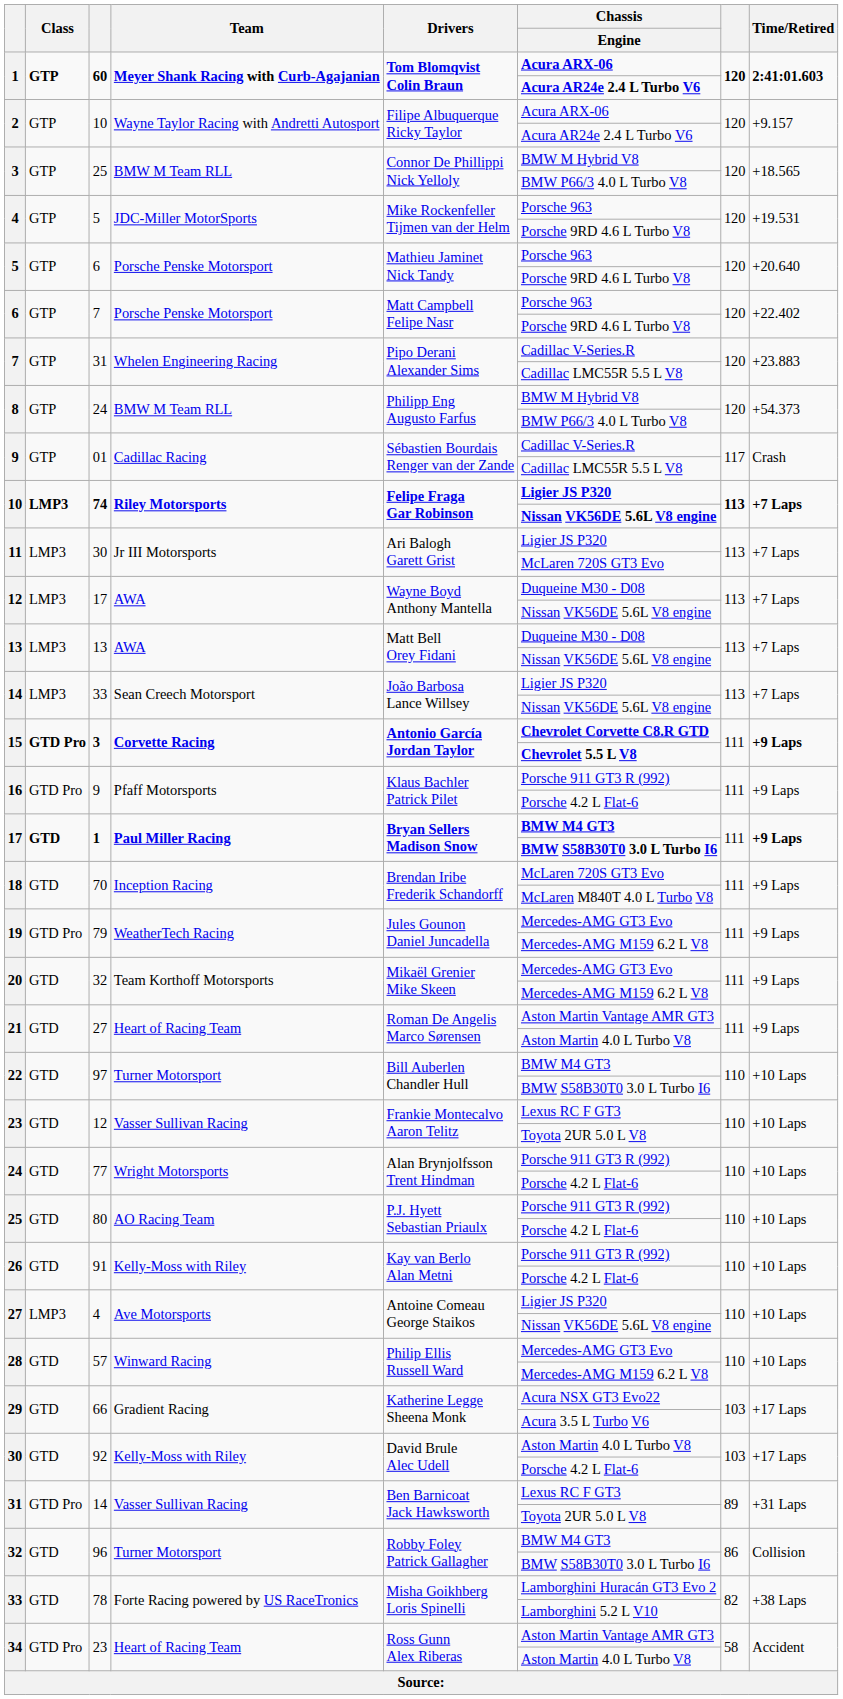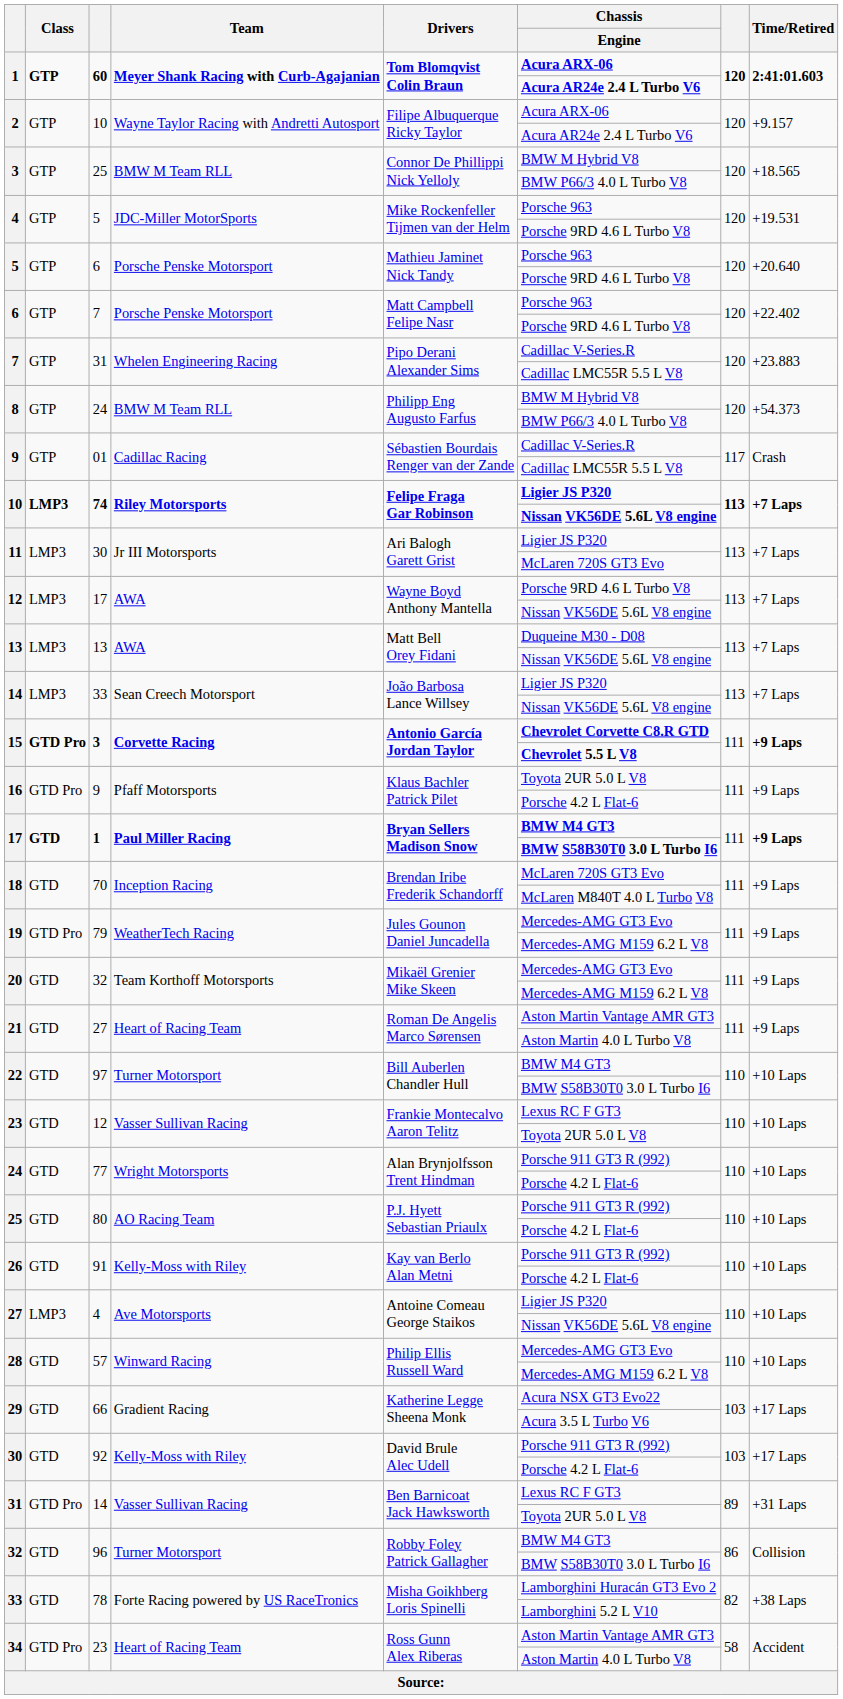(583, 588) Duqueine M30 - D08 -> (606, 588) Porsche 9RD 4.6 L Turbo V8
(595, 778) Porsche 911 GT3 R (992) -> (584, 778) Toyota 2UR 5.0 L V8
(606, 1445) Aston Martin 4.0 L Turbo V8 -> (595, 1445) Porsche 911 GT3 R (992)
